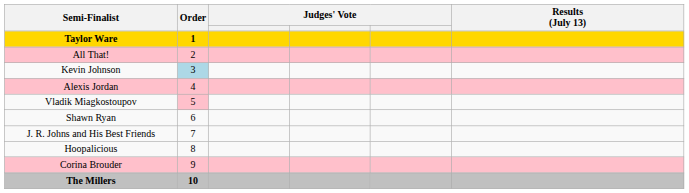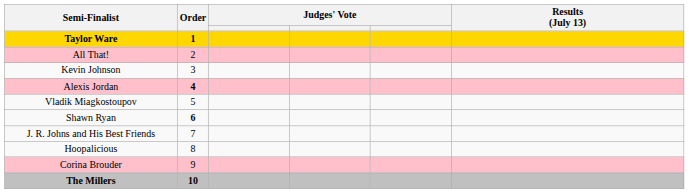(193, 70) lightblue background -> (193, 70) no background
(193, 86) normal -> (193, 86) bold
(193, 102) pink background -> (193, 102) no background
(193, 117) normal -> (193, 117) bold
